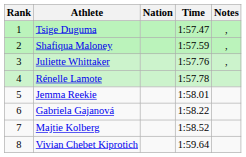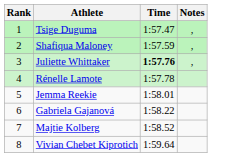- column: (158, 12)
(193, 62) normal -> (159, 62) bold
